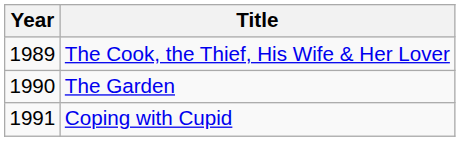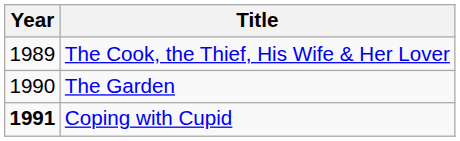(32, 119) normal -> (32, 119) bold
